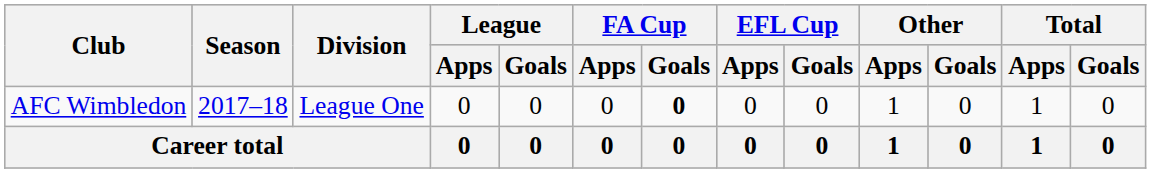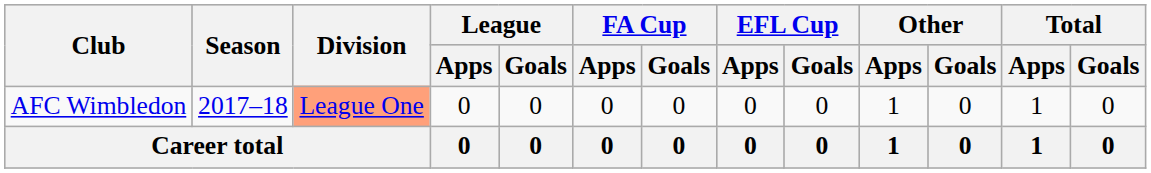(362, 106) no background -> (362, 106) lightsalmon background
(679, 106) bold -> (679, 106) normal
